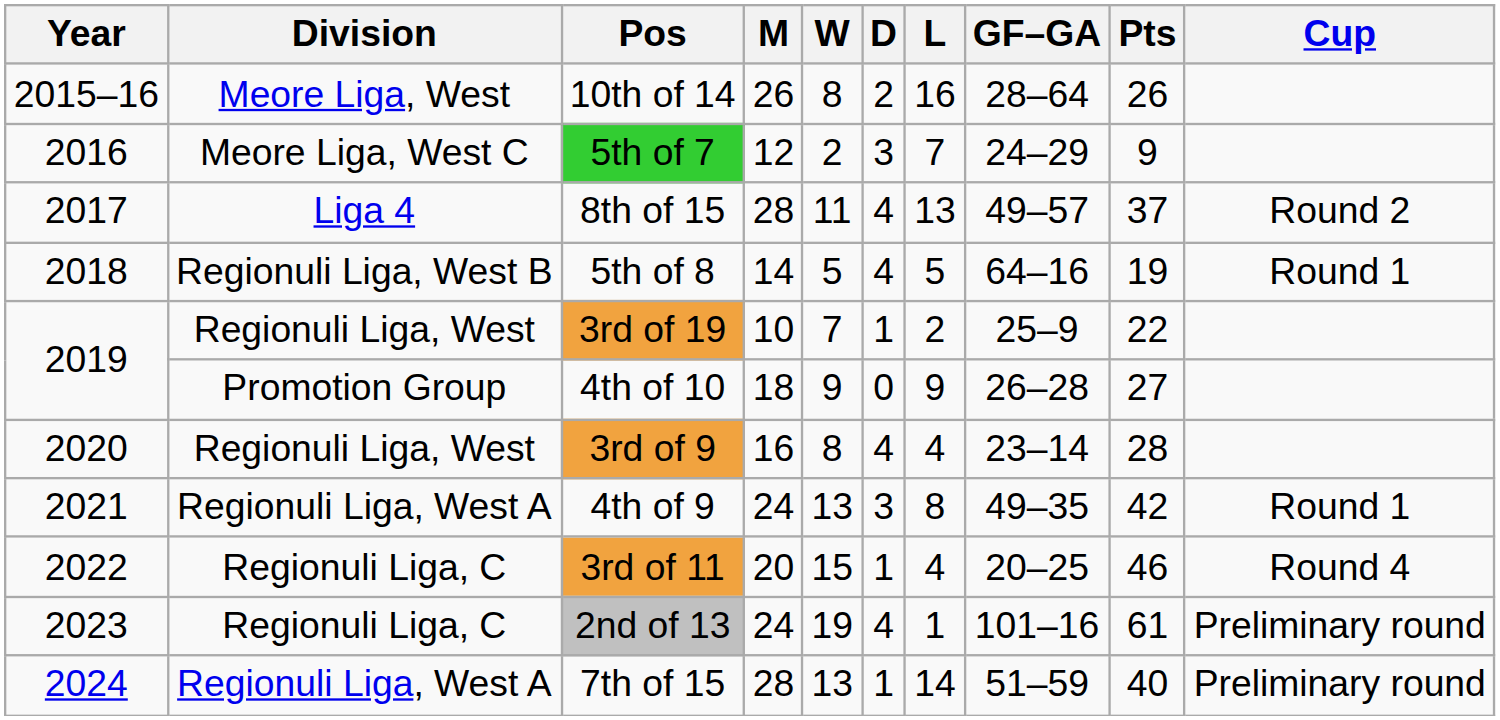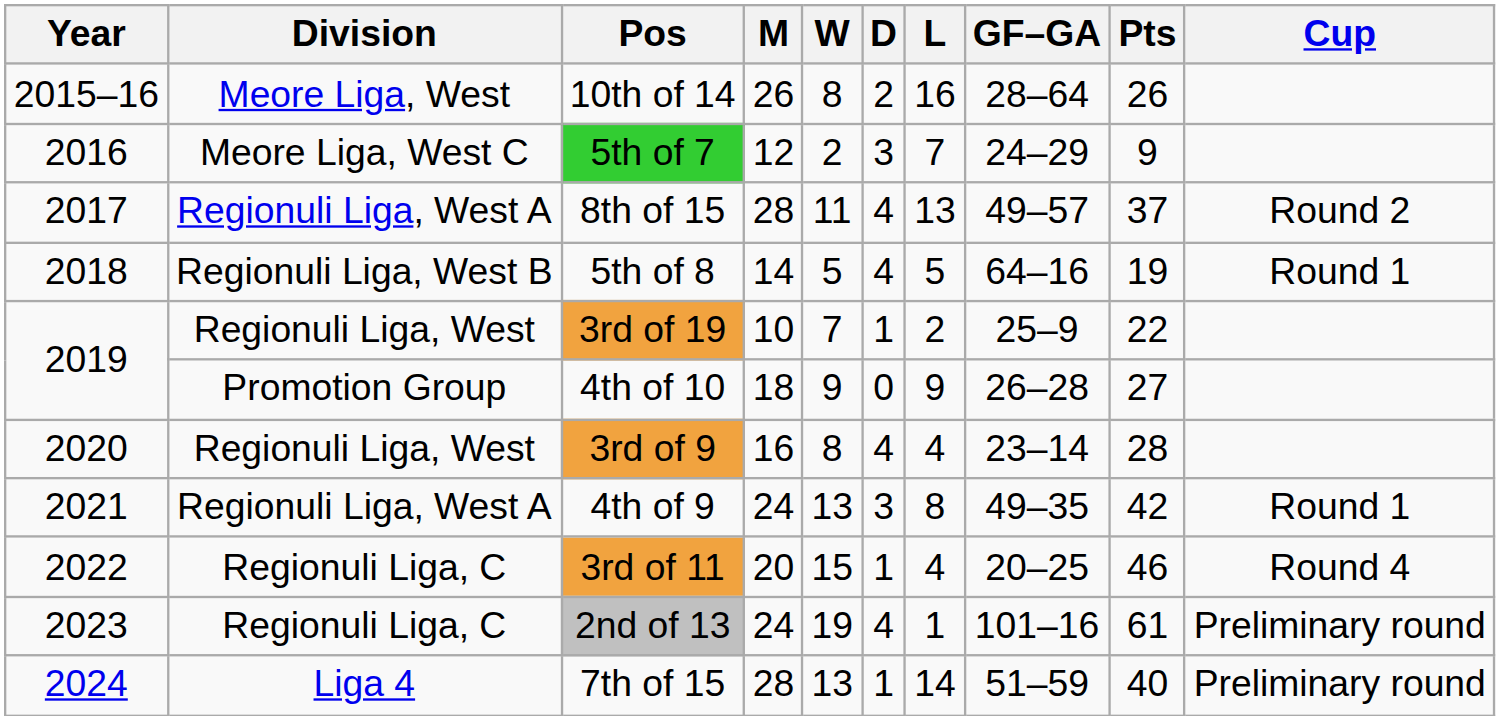(364, 211) Liga 4 -> (364, 211) Regionuli Liga, West A
(364, 684) Regionuli Liga, West A -> (364, 684) Liga 4
